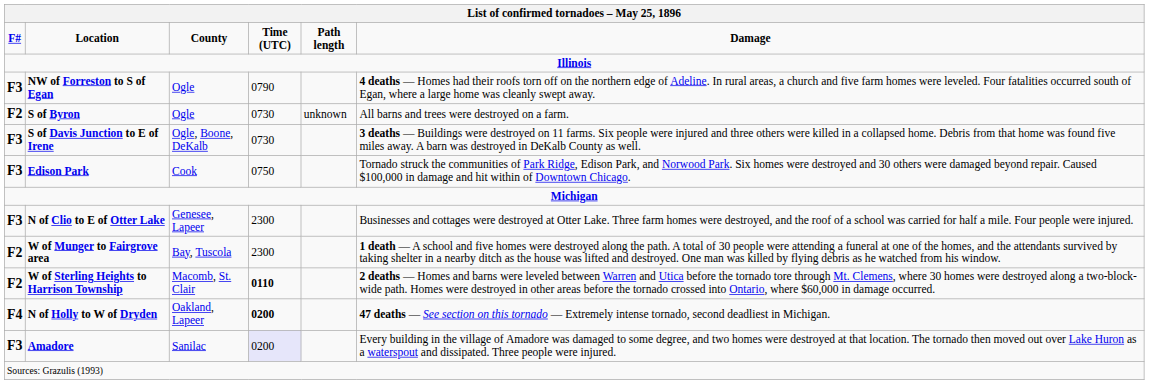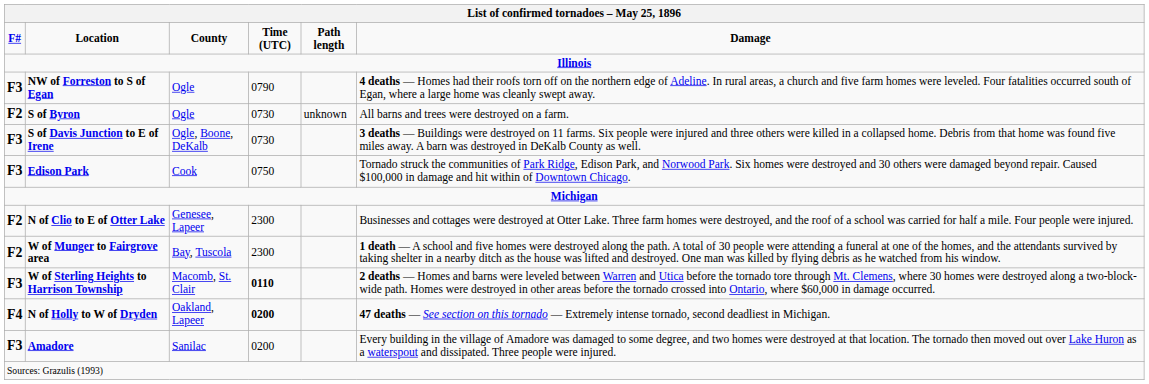(15, 220) F3 -> (15, 220) F2
(15, 283) F2 -> (15, 283) F3
(263, 345) lavender background -> (263, 345) no background
